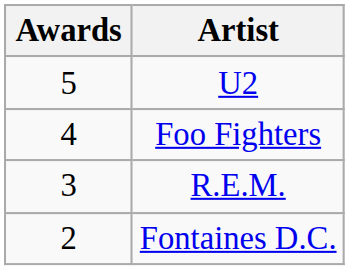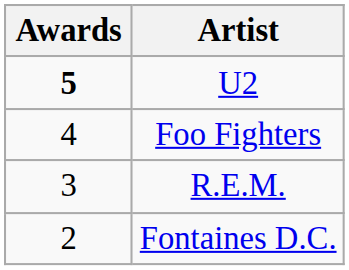(69, 82) normal -> (69, 82) bold
